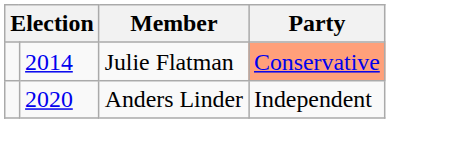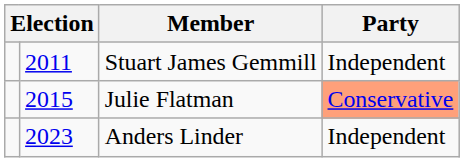+ row: (211, 61)
(49, 61) 2014 -> (49, 99) 2015
(49, 99) 2020 -> (49, 136) 2023
